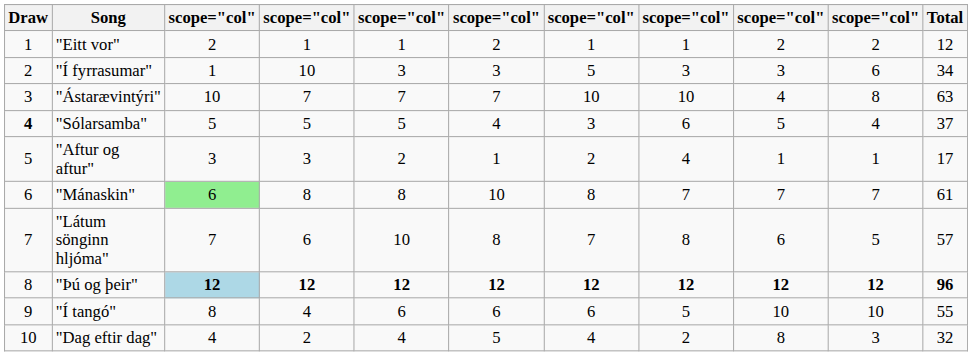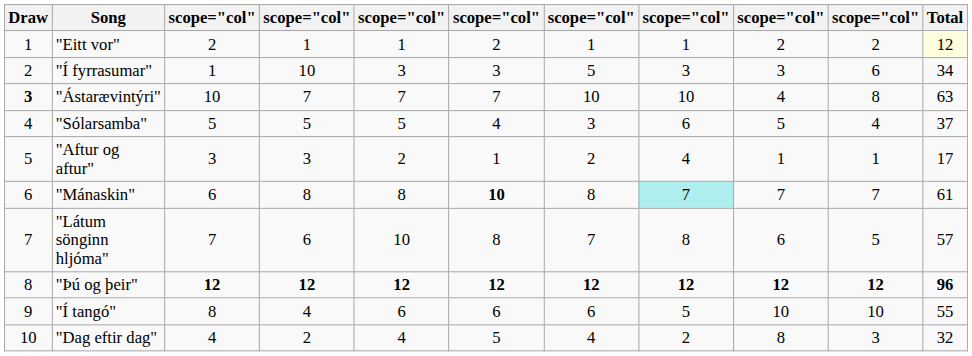(945, 44) no background -> (945, 44) lightyellow background
(28, 96) normal -> (28, 96) bold
(28, 123) bold -> (28, 123) normal
(212, 194) lightgreen background -> (212, 194) no background
(496, 194) normal -> (496, 194) bold
(686, 194) no background -> (686, 194) paleturquoise background
(212, 284) lightblue background -> (212, 284) no background
